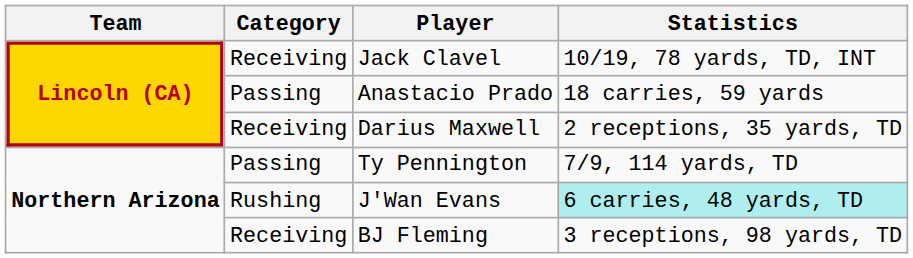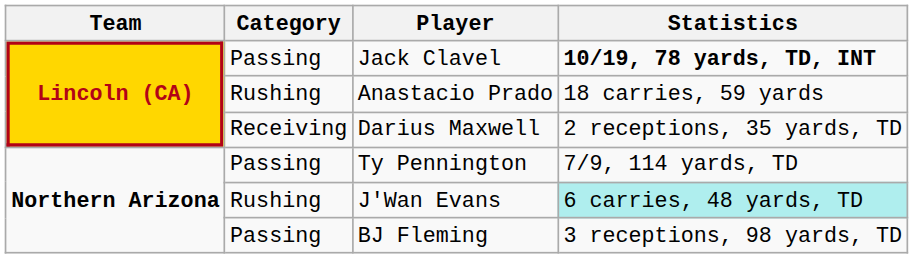(289, 59) Receiving -> (276, 59) Passing
(720, 59) normal -> (720, 59) bold
(276, 94) Passing -> (276, 94) Rushing
(289, 236) Receiving -> (276, 236) Passing
